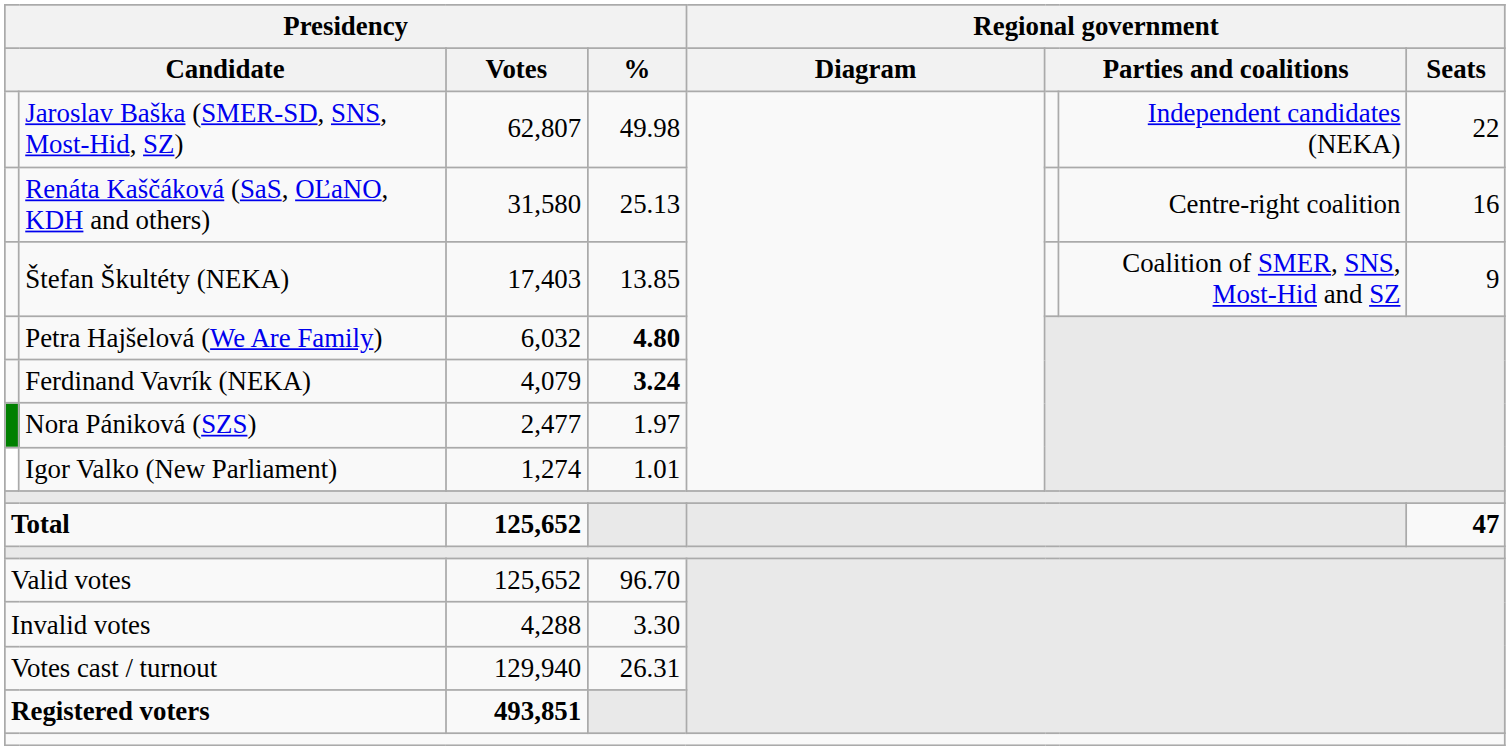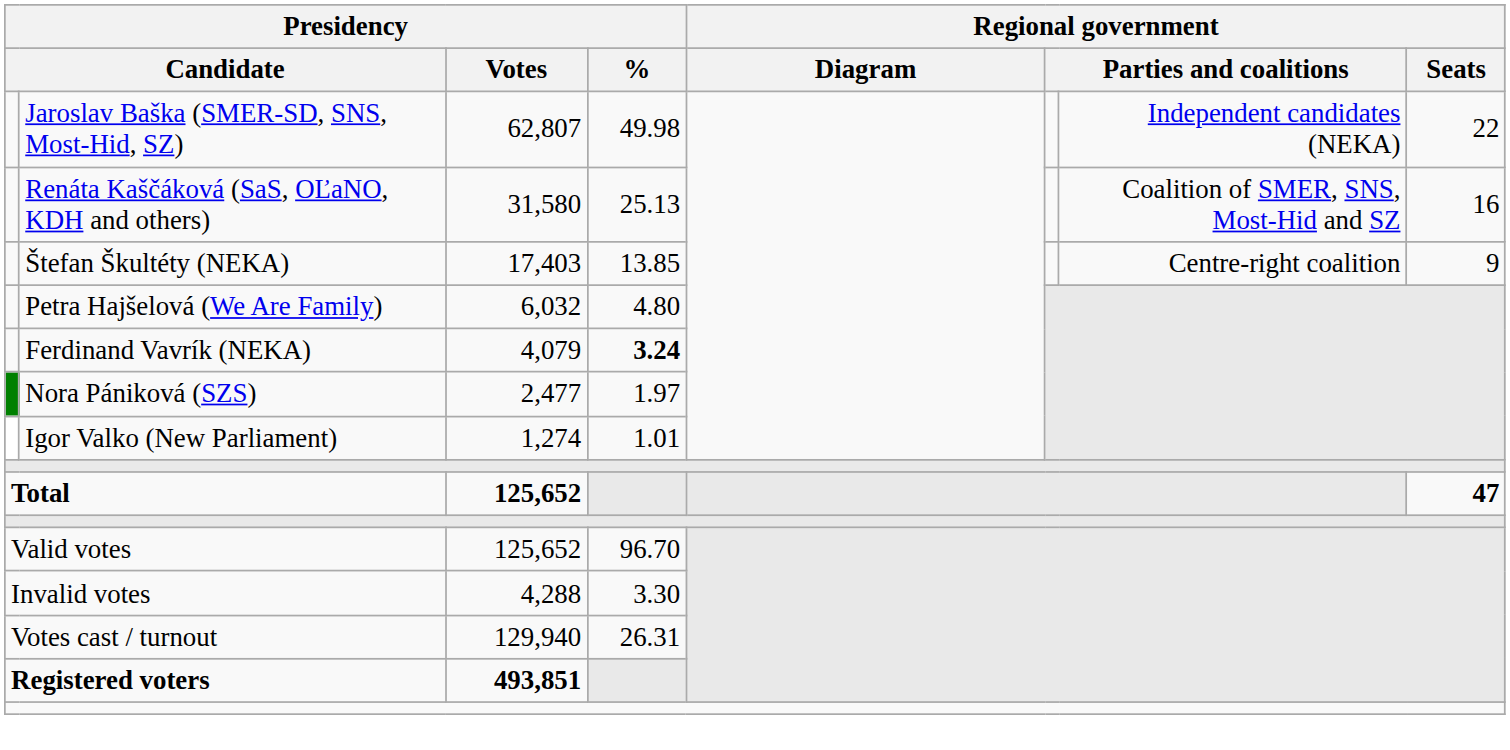(1285, 203) Centre-right coalition -> (1261, 203) Coalition of SMER, SNS, Most-Hid and SZ
(1261, 277) Coalition of SMER, SNS, Most-Hid and SZ -> (1285, 262) Centre-right coalition
(657, 337) bold -> (657, 305) normal
